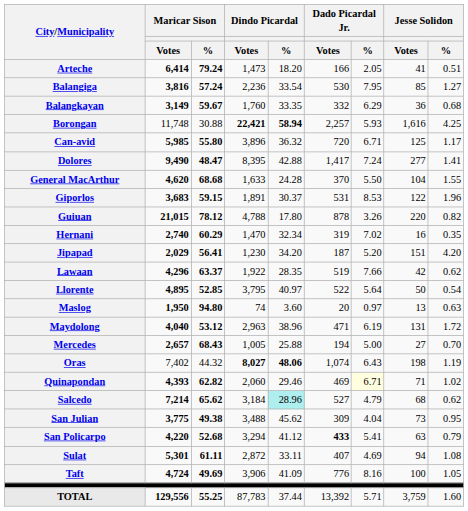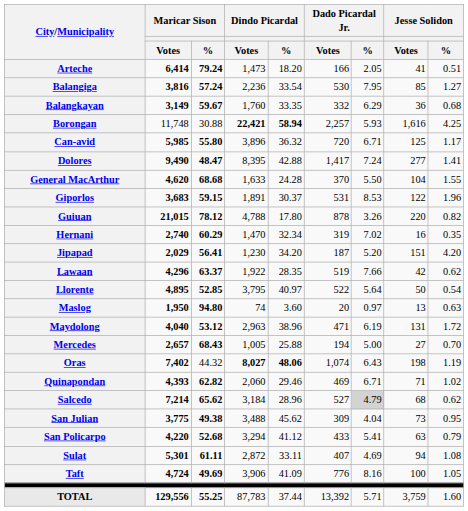(177, 363) normal -> (177, 363) bold
(373, 381) lightyellow background -> (373, 381) no background
(290, 400) paleturquoise background -> (290, 400) no background
(373, 400) no background -> (373, 400) lightgrey background
(341, 437) bold -> (341, 437) normal
